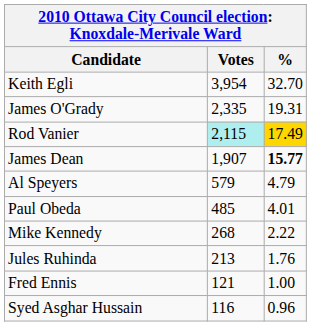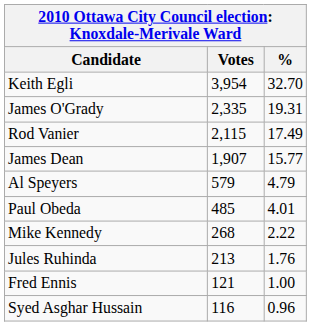(229, 134) paleturquoise background -> (229, 134) no background
(285, 134) gold background -> (285, 134) no background
(285, 158) bold -> (285, 158) normal
